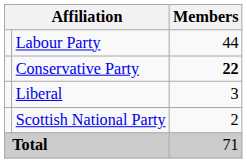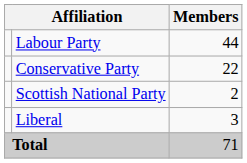(230, 68) bold -> (230, 68) normal
rows swapped: (39, 94) <-> (91, 119)
